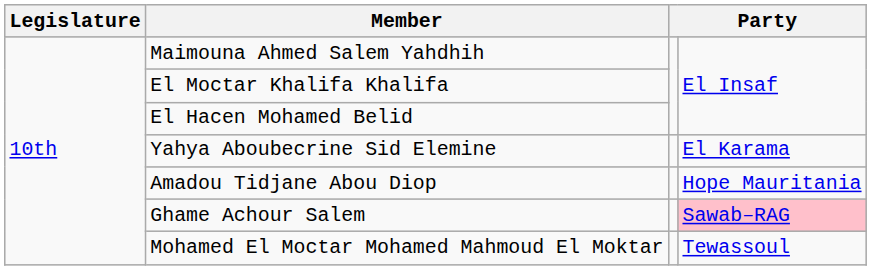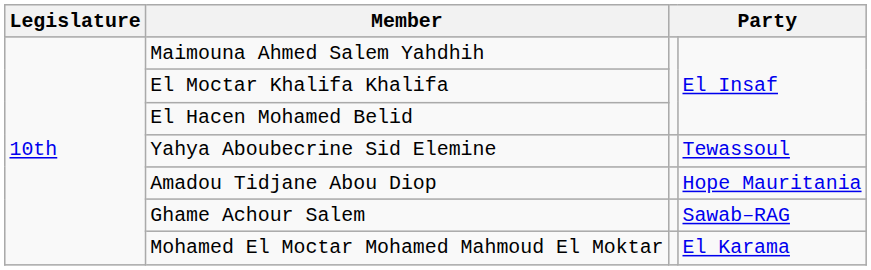(736, 151) El Karama -> (736, 151) Tewassoul
(736, 215) pink background -> (736, 215) no background
(736, 248) Tewassoul -> (736, 248) El Karama
